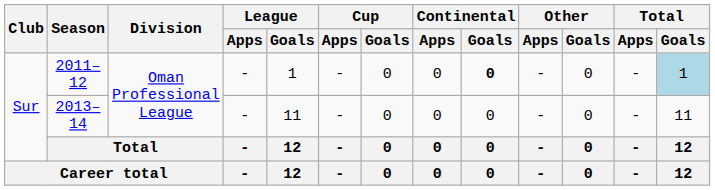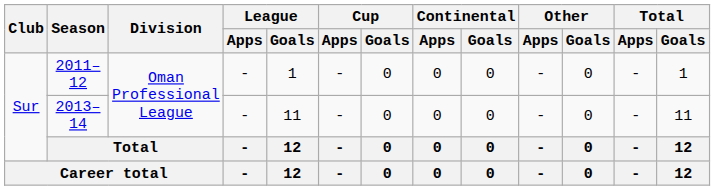(490, 74) bold -> (490, 74) normal
(683, 74) lightblue background -> (683, 74) no background
